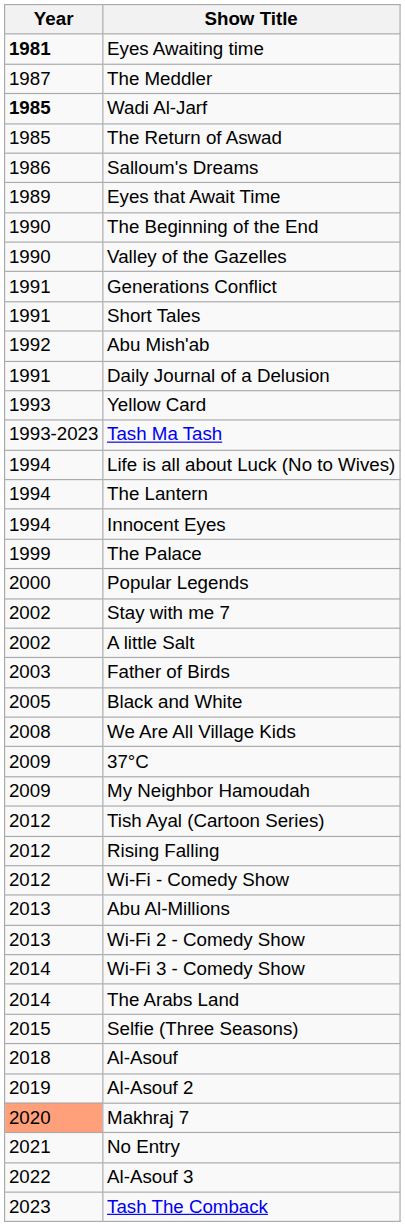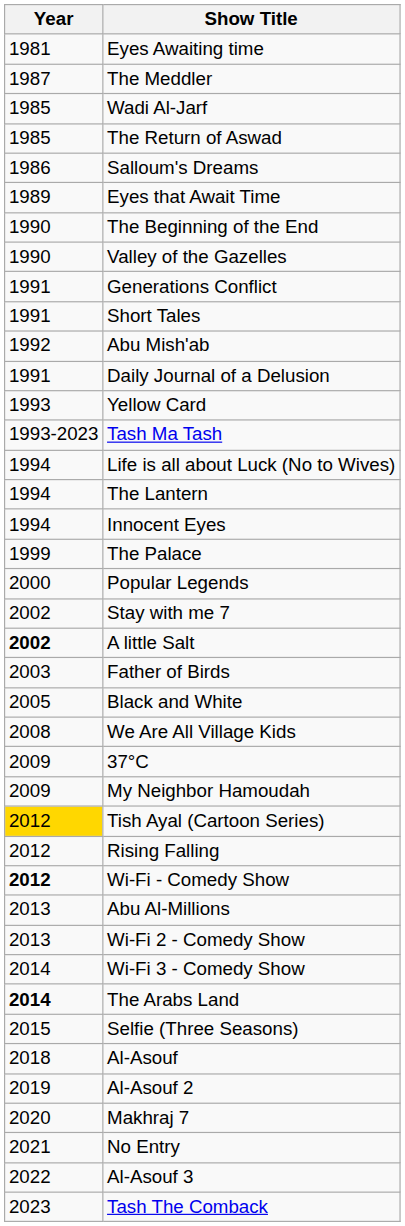(30, 49) bold -> (30, 49) normal
(30, 108) bold -> (30, 108) normal
(30, 642) normal -> (30, 642) bold
(30, 820) no background -> (30, 820) gold background
(30, 880) normal -> (30, 880) bold
(30, 999) normal -> (30, 999) bold
(30, 1117) lightsalmon background -> (30, 1117) no background
